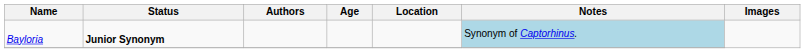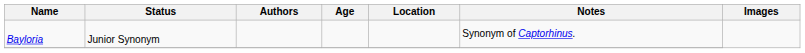(125, 39) bold -> (124, 39) normal
(521, 34) lightblue background -> (519, 34) no background
